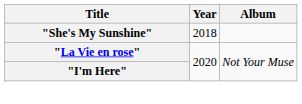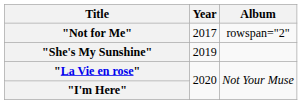+ row: (97, 33)
(205, 33) 2018 -> (205, 52) 2019
